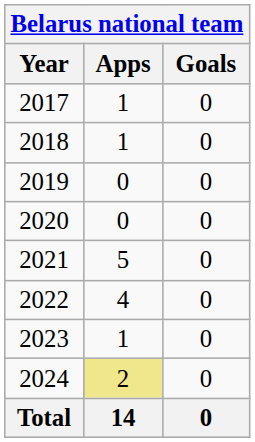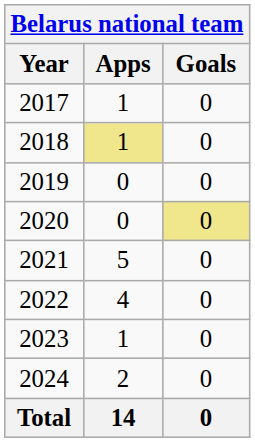(123, 142) no background -> (123, 142) khaki background
(206, 220) no background -> (206, 220) khaki background
(123, 378) khaki background -> (123, 378) no background
